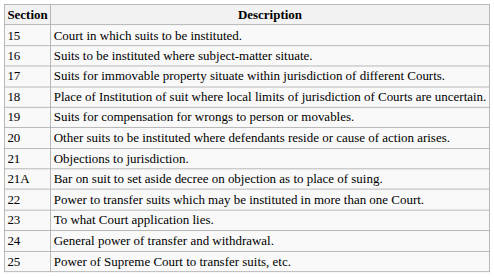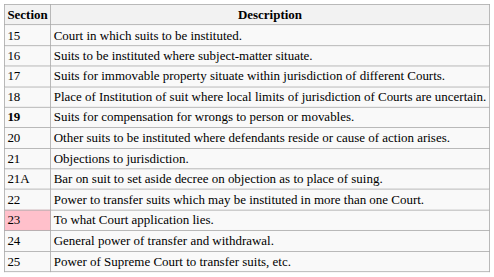(14, 117) normal -> (14, 117) bold
(14, 220) no background -> (14, 220) pink background
